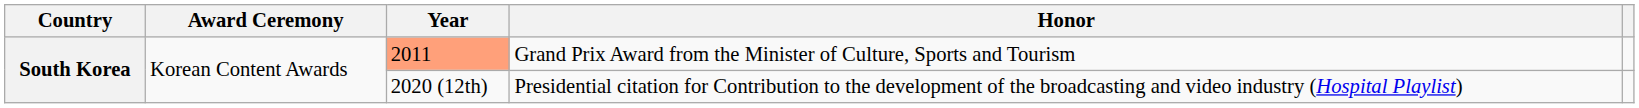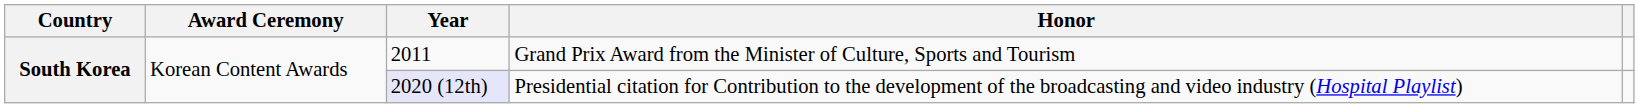(411, 53) lightsalmon background -> (411, 53) no background
(439, 86) no background -> (439, 86) lavender background
